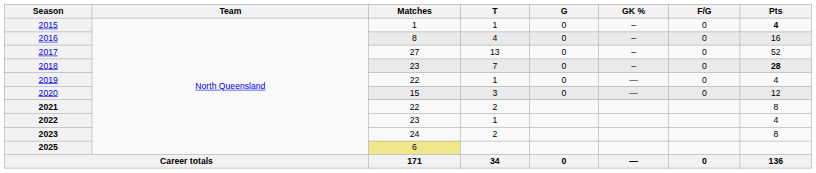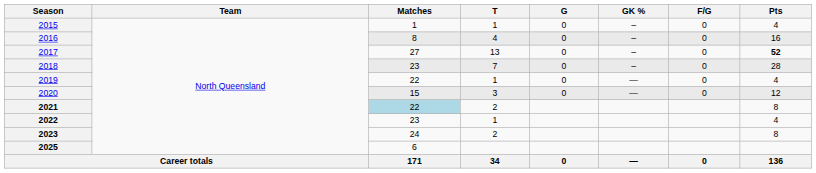(776, 25) bold -> (776, 25) normal
(776, 52) normal -> (776, 52) bold
(776, 66) bold -> (776, 66) normal
(414, 107) no background -> (414, 107) lightblue background
(414, 148) khaki background -> (414, 148) no background
